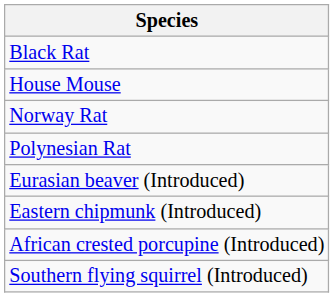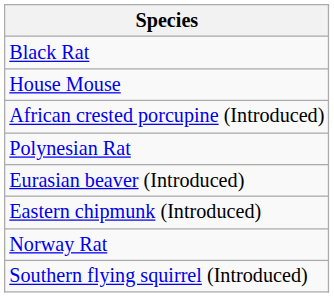(58, 116) Norway Rat -> (167, 116) African crested porcupine (Introduced)
(167, 244) African crested porcupine (Introduced) -> (58, 244) Norway Rat
